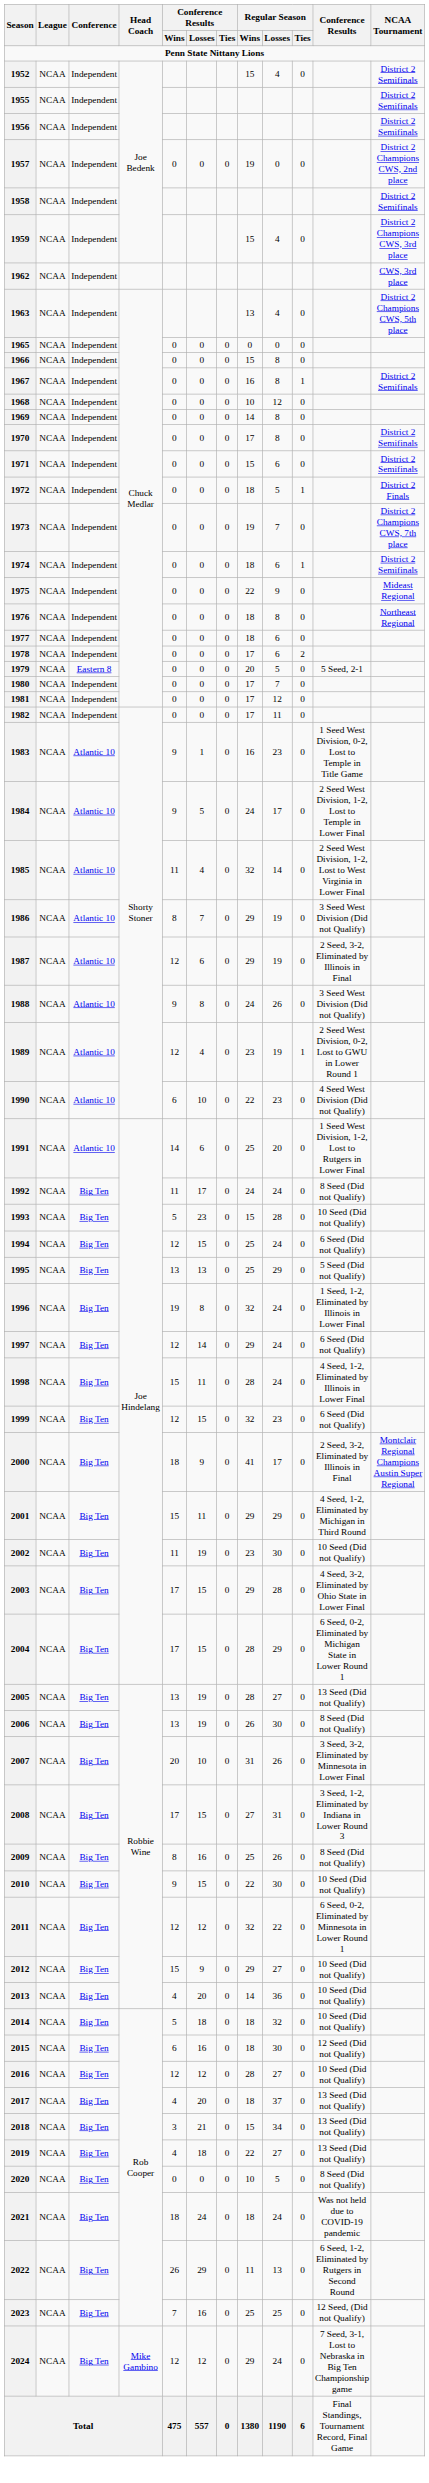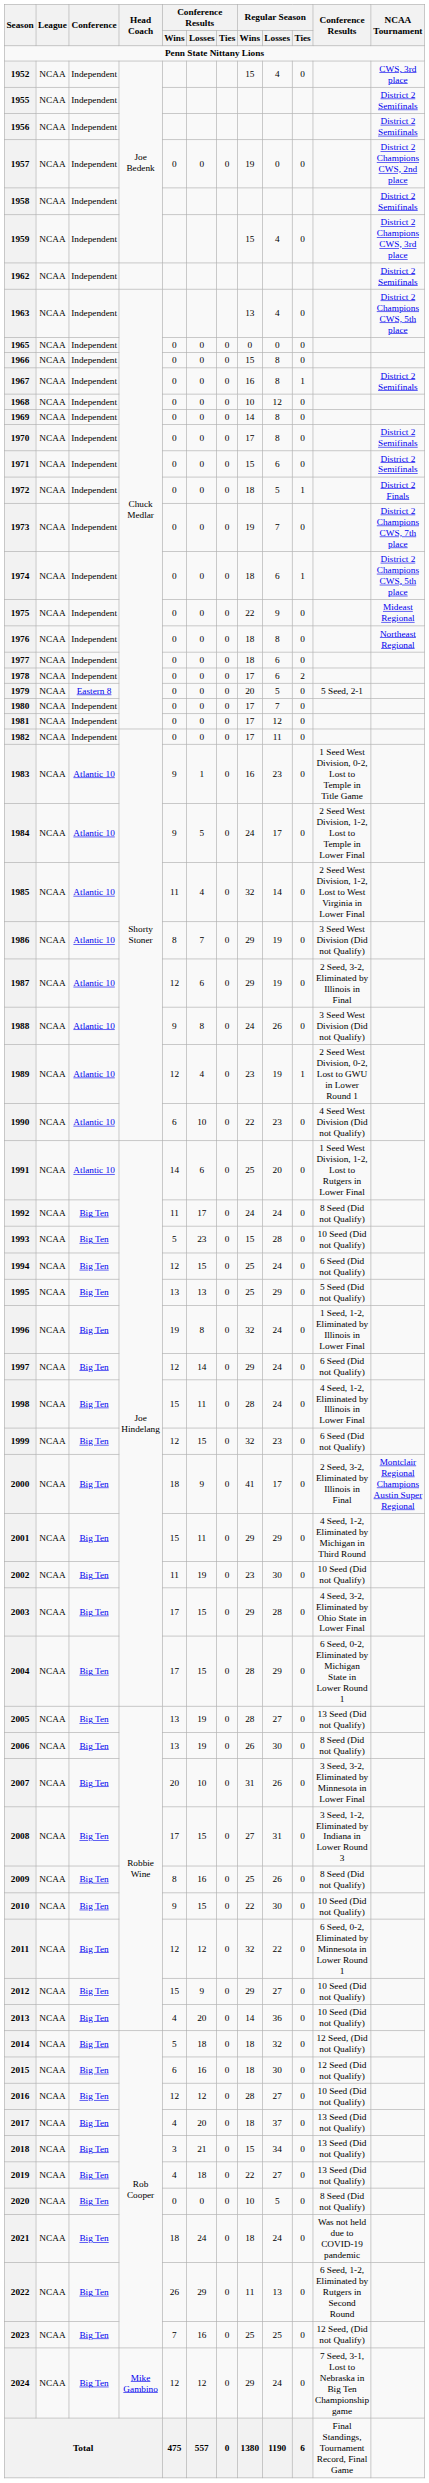(398, 74) District 2 Semifinals -> (398, 74) CWS, 3rd place
(398, 276) CWS, 3rd place -> (398, 276) District 2 Semifinals
(398, 565) District 2 Semifinals -> (398, 576) District 2 Champions CWS, 5th place
(342, 2022) 10 Seed (Did not Qualify) -> (342, 2044) 12 Seed, (Did not Qualify)
